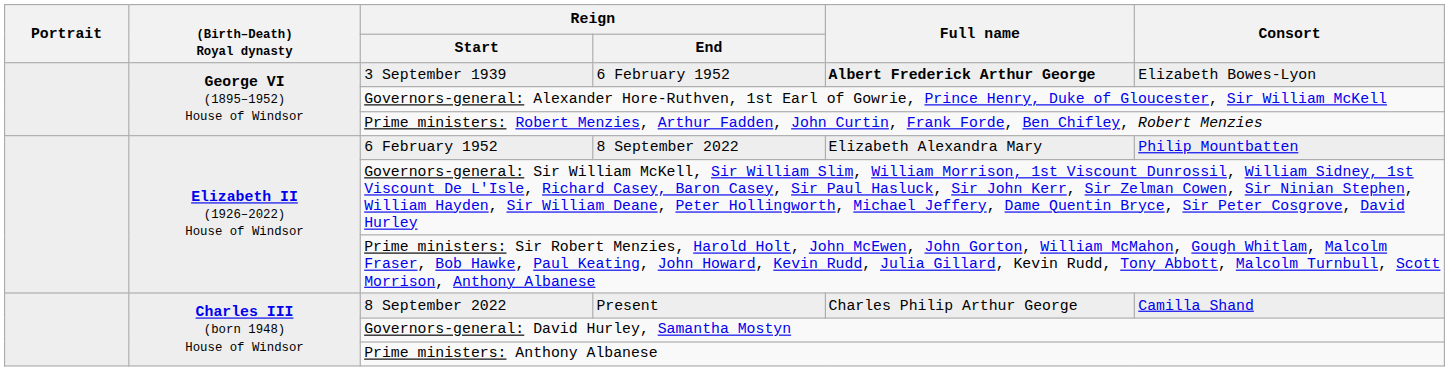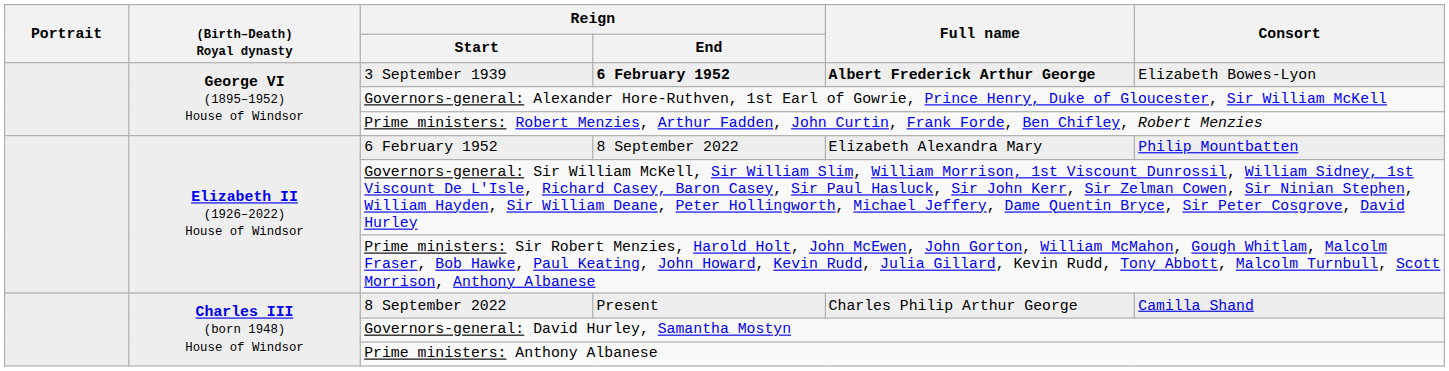(663, 75) normal -> (663, 75) bold
